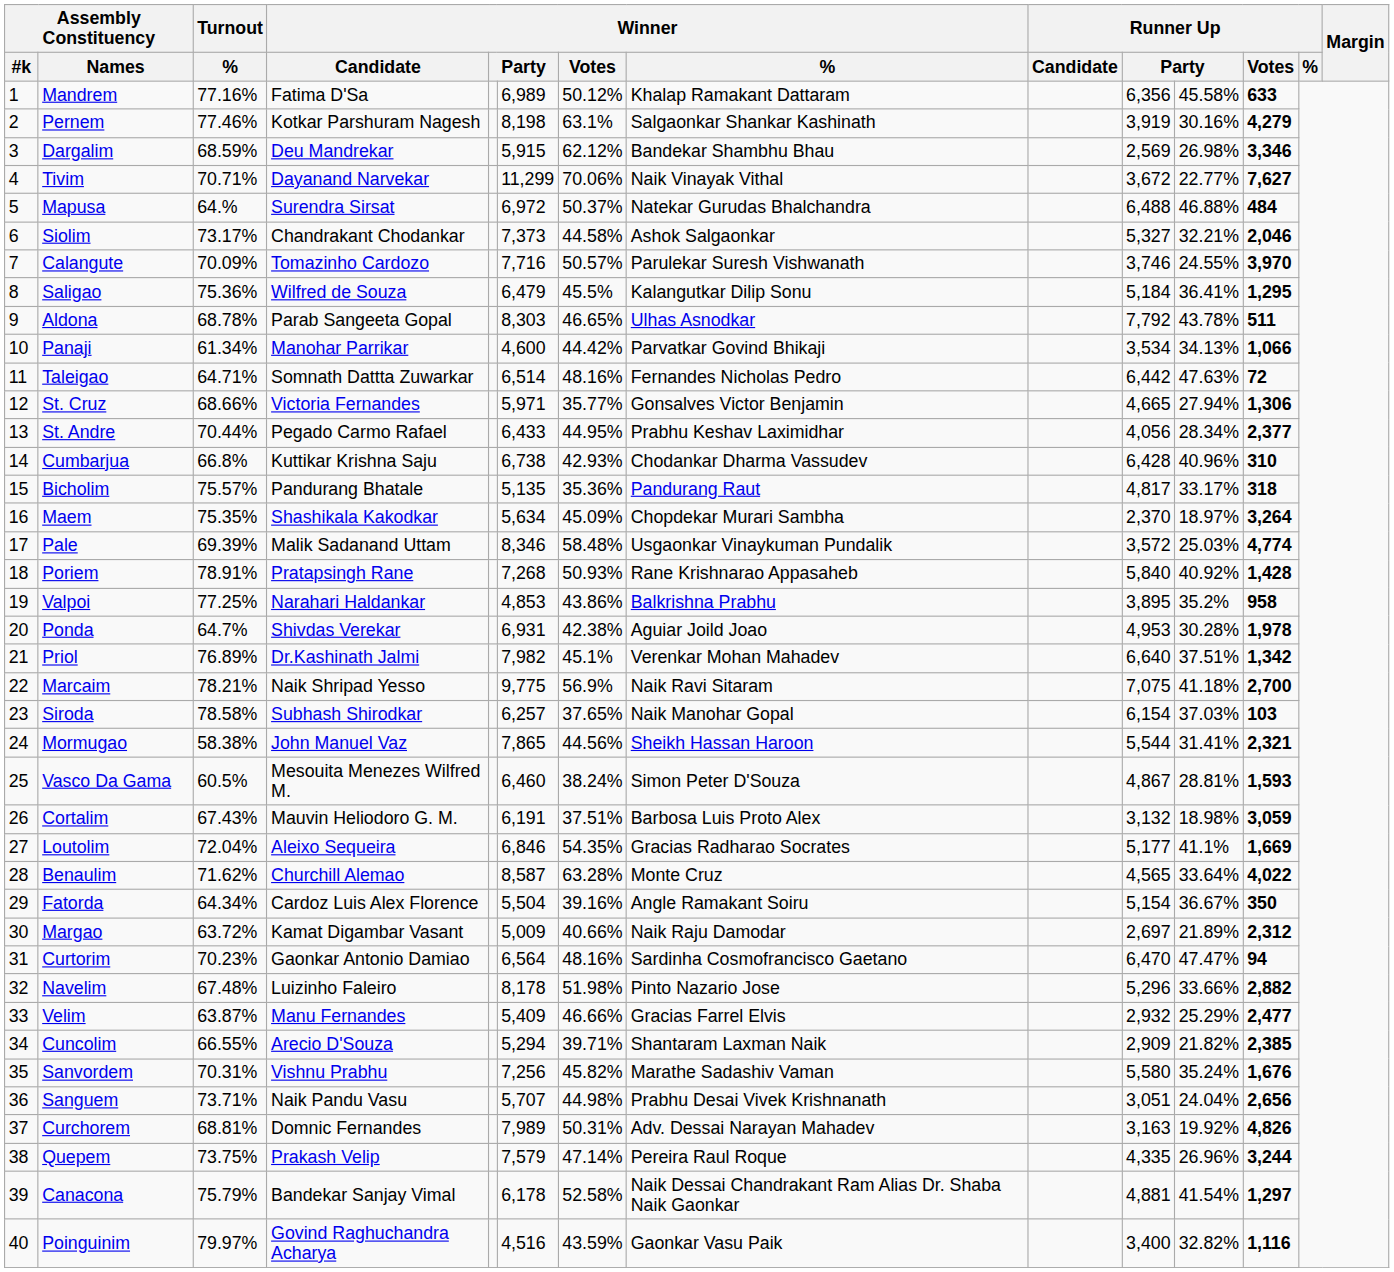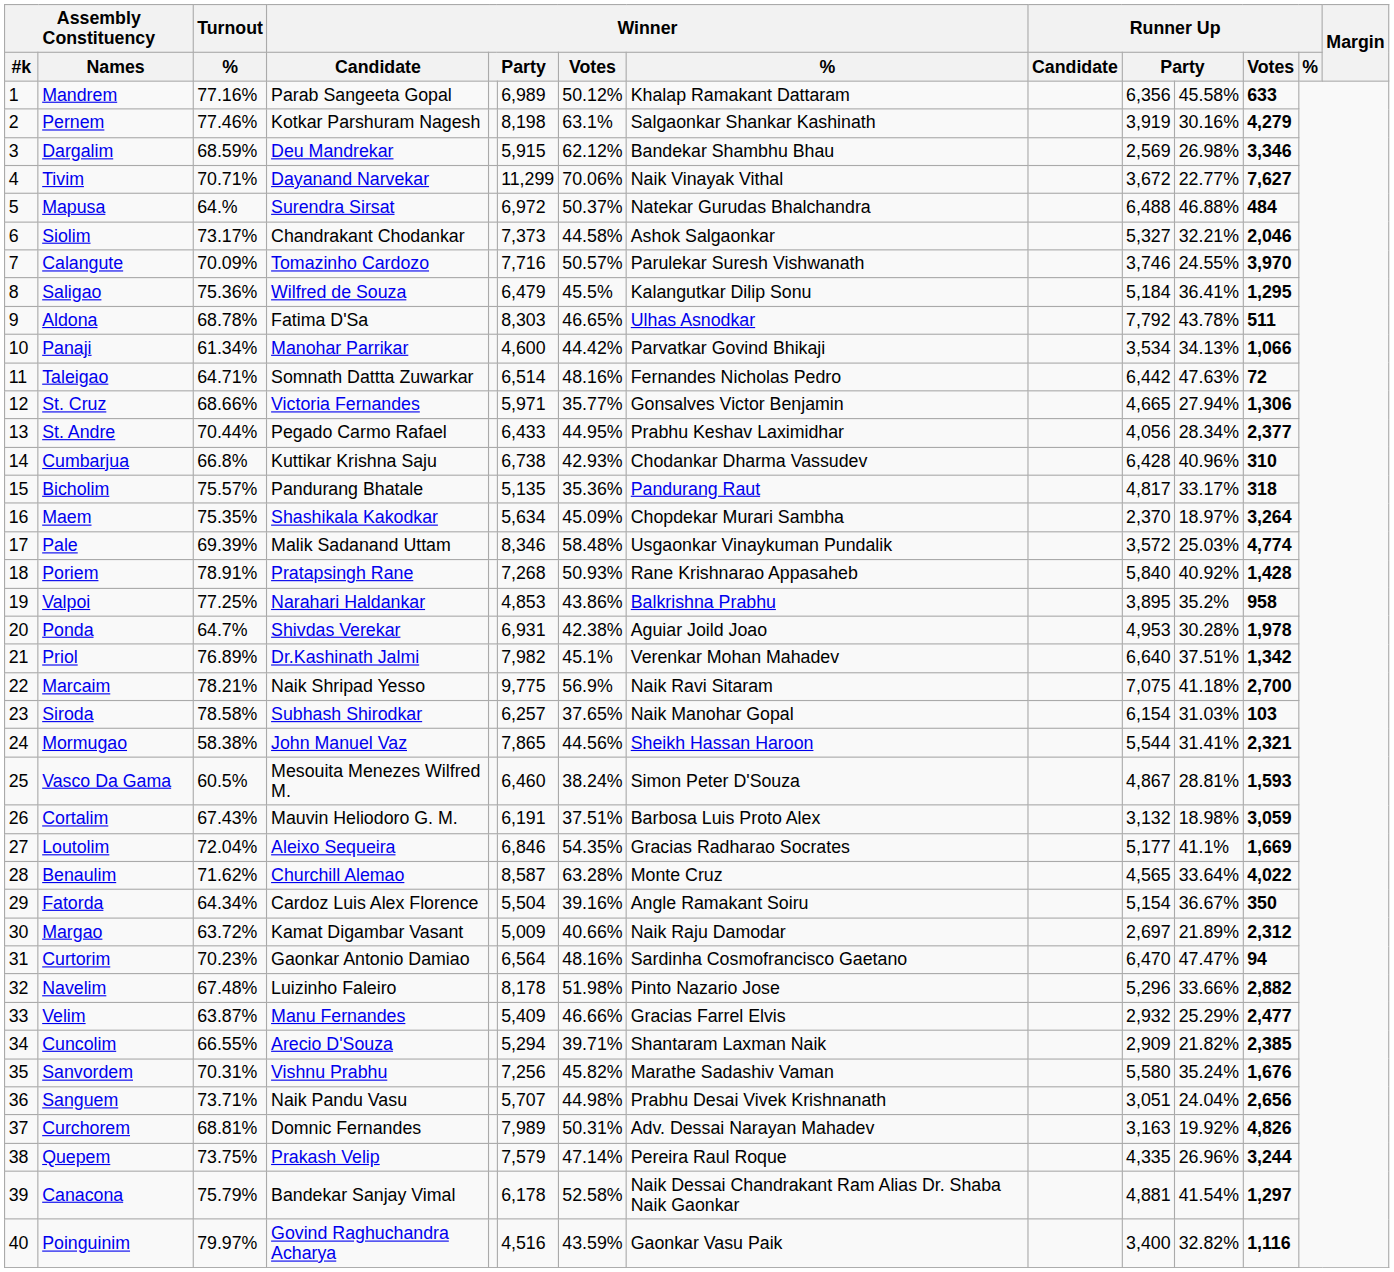(320, 94) Fatima D'Sa -> (361, 94) Parab Sangeeta Gopal
(361, 320) Parab Sangeeta Gopal -> (320, 320) Fatima D'Sa
(1209, 714) 37.03% -> (1209, 714) 31.03%
